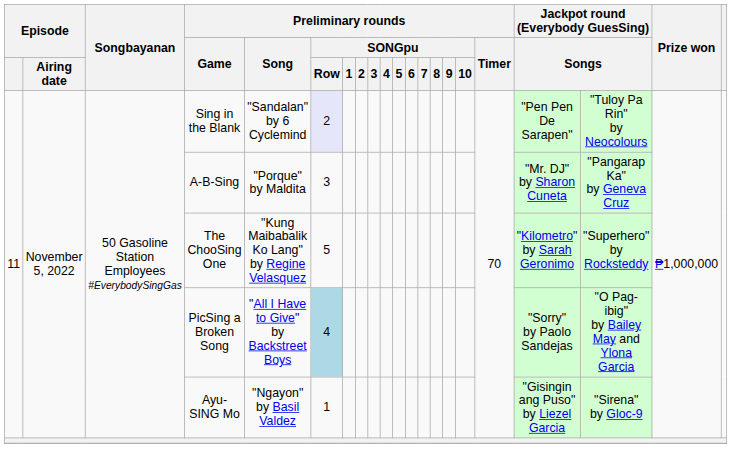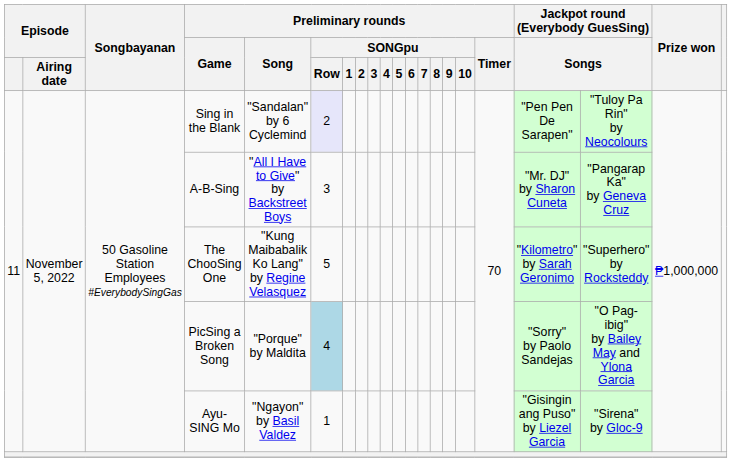(278, 182) "Porque" by Maldita -> (278, 189) "All I Have to Give" by Backstreet Boys
(278, 332) "All I Have to Give" by Backstreet Boys -> (278, 346) "Porque" by Maldita
